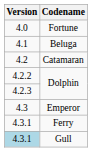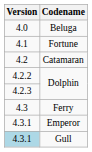(63, 28) Fortune -> (63, 28) Beluga
(63, 44) Beluga -> (63, 44) Fortune
(63, 107) Emperor -> (63, 107) Ferry
(63, 123) Ferry -> (63, 123) Emperor
